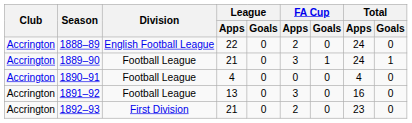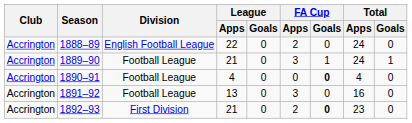(327, 77) normal -> (327, 77) bold
(327, 110) normal -> (327, 110) bold
